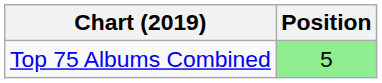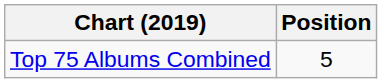(326, 58) lightgreen background -> (326, 58) no background
